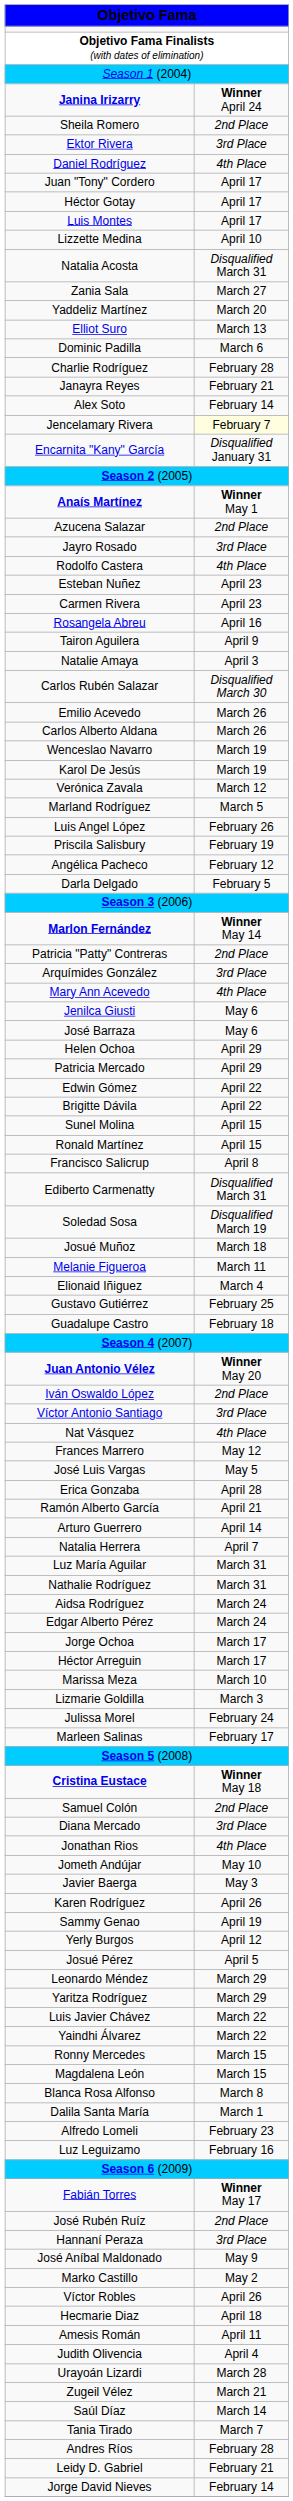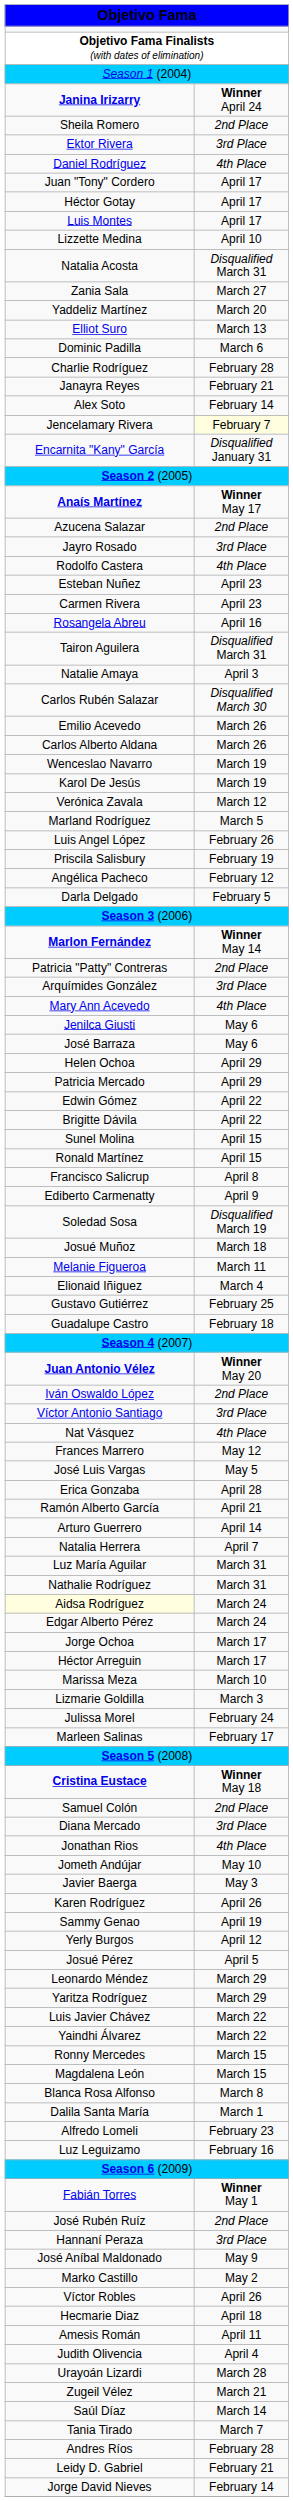(241, 501) Winner May 1 -> (241, 501) Winner May 17
(241, 641) April 9 -> (241, 648) Disqualified March 31
(241, 1189) Disqualified March 31 -> (241, 1196) April 9
(100, 1603) no background -> (100, 1603) lightyellow background
(241, 2195) Winner May 17 -> (241, 2195) Winner May 1
